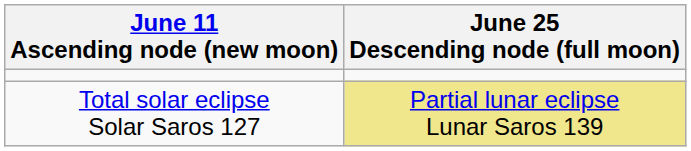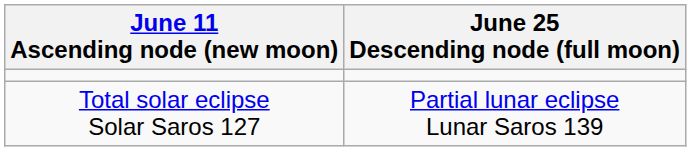(515, 113) khaki background -> (515, 113) no background
